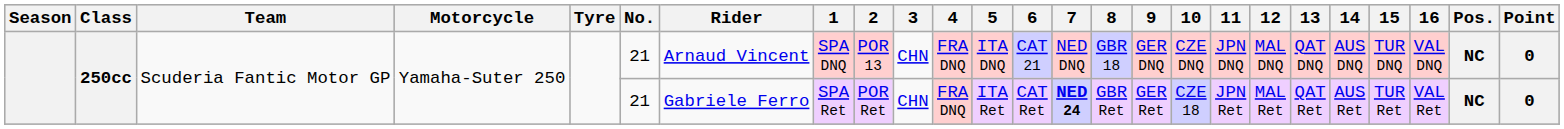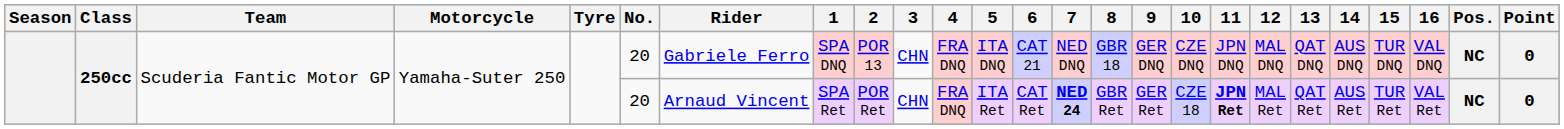(640, 55) 21 -> (640, 55) 20
(737, 55) Arnaud Vincent -> (737, 55) Gabriele Ferro
(640, 101) 21 -> (640, 101) 20
(737, 101) Gabriele Ferro -> (737, 101) Arnaud Vincent
(1231, 101) normal -> (1231, 101) bold
